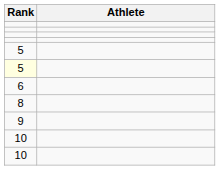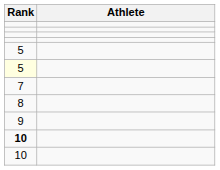(21, 86) 6 -> (21, 86) 7
(21, 138) normal -> (21, 138) bold
